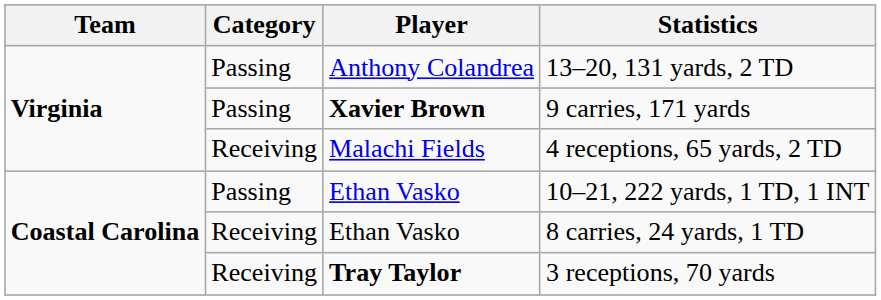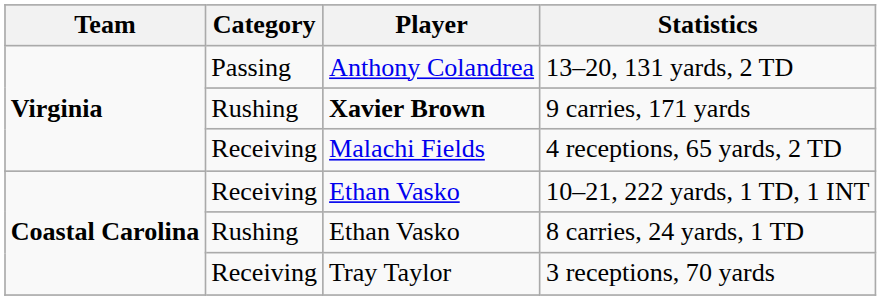(251, 107) Passing -> (255, 107) Rushing
(251, 190) Passing -> (264, 190) Receiving
(264, 232) Receiving -> (255, 232) Rushing
(395, 273) bold -> (390, 273) normal
